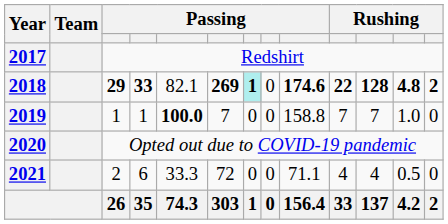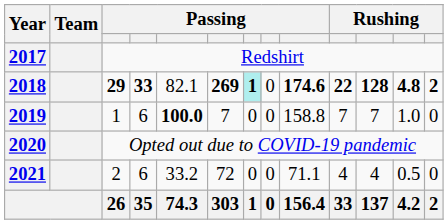(143, 116) 1 -> (143, 116) 6
(182, 174) 33.3 -> (182, 174) 33.2
